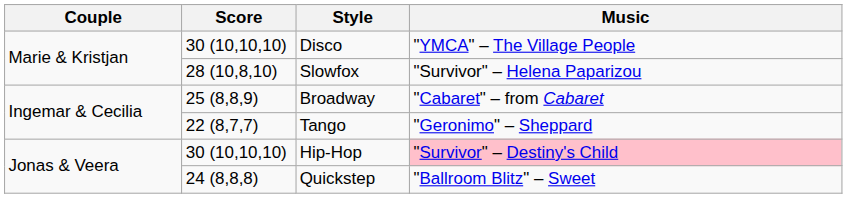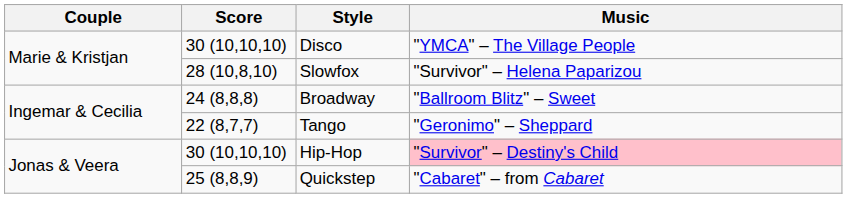(222, 98) 25 (8,8,9) -> (222, 98) 24 (8,8,8)
(509, 98) "Cabaret" – from Cabaret -> (504, 98) "Ballroom Blitz" – Sweet
(222, 179) 24 (8,8,8) -> (222, 179) 25 (8,8,9)
(504, 179) "Ballroom Blitz" – Sweet -> (509, 179) "Cabaret" – from Cabaret
